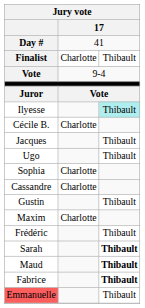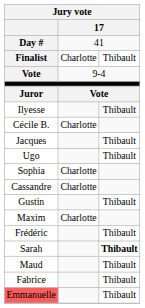(119, 109) paleturquoise background -> (119, 109) no background
(119, 264) bold -> (119, 264) normal
(119, 279) bold -> (119, 279) normal
